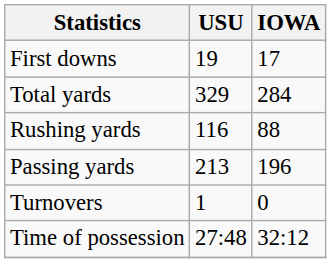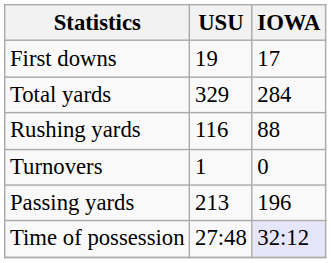rows swapped: (72, 166) <-> (56, 202)
(283, 238) no background -> (283, 238) lavender background
